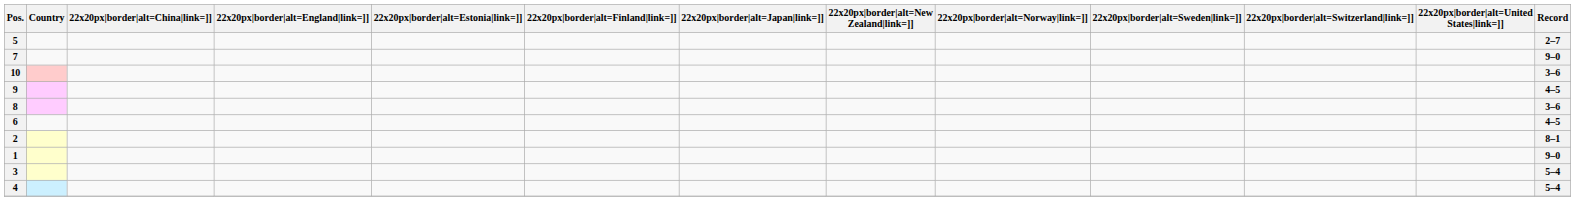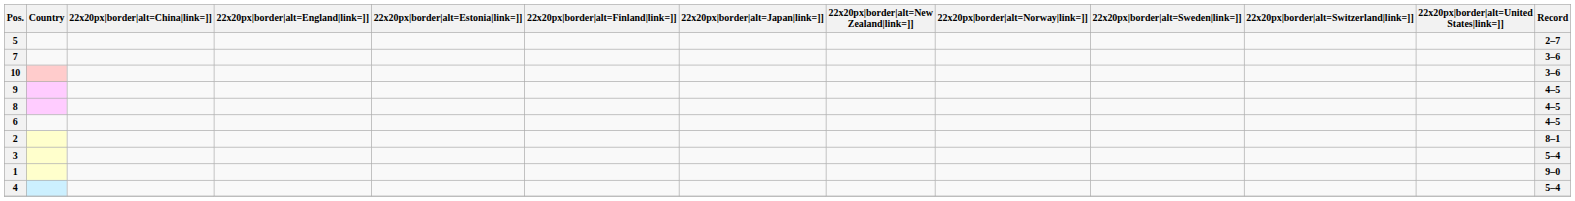(1553, 57) 9–0 -> (1553, 57) 3–6
(1553, 106) 3–6 -> (1553, 106) 4–5
rows swapped: (15, 155) <-> (15, 172)
